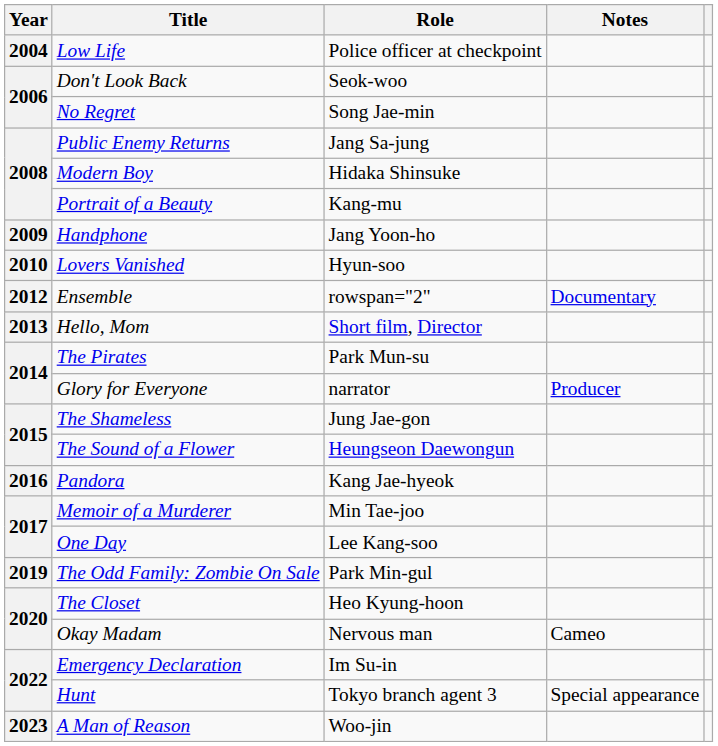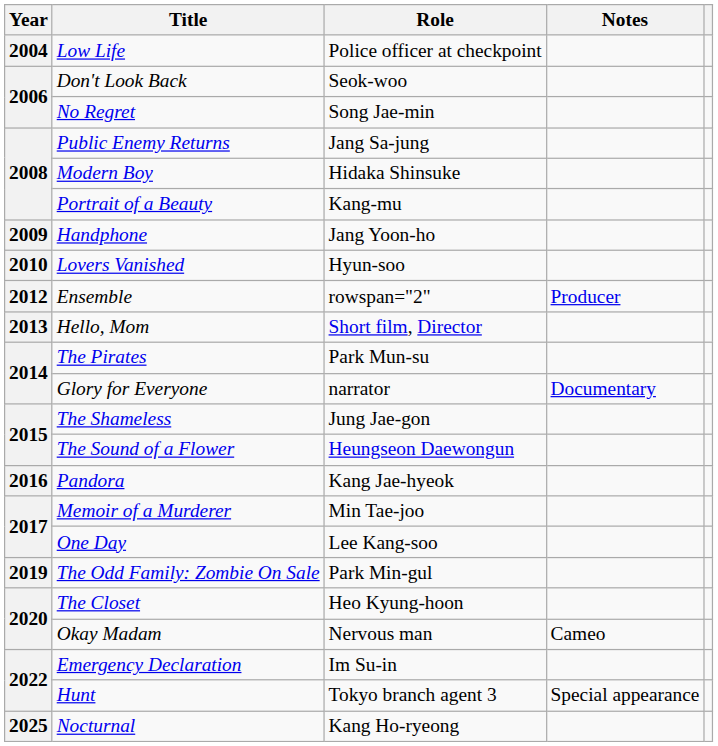(603, 296) Documentary -> (586, 296) Producer
(586, 388) Producer -> (603, 388) Documentary
- row: (123, 726)
+ row: (96, 726)
